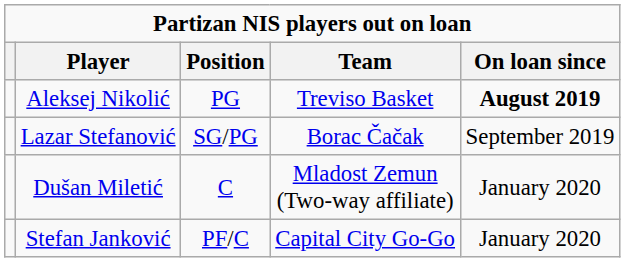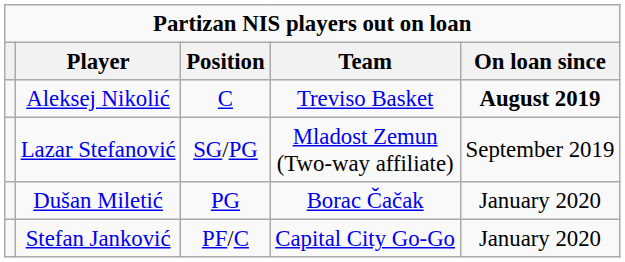(225, 98) PG -> (225, 98) C
(365, 136) Borac Čačak -> (365, 149) Mladost Zemun (Two-way affiliate)
(225, 187) C -> (225, 200) PG
(365, 187) Mladost Zemun (Two-way affiliate) -> (365, 200) Borac Čačak
